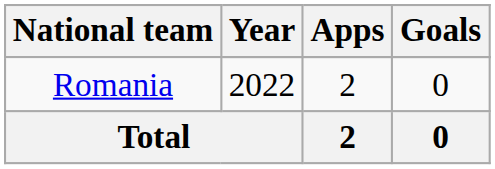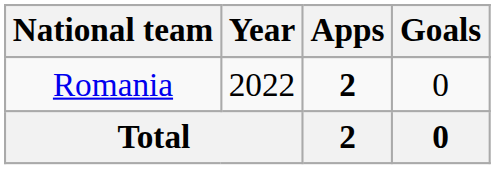(348, 83) normal -> (348, 83) bold
